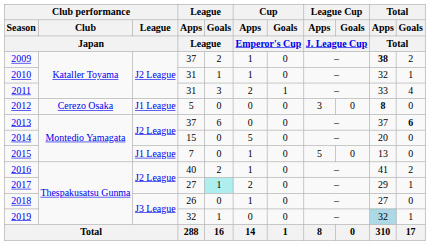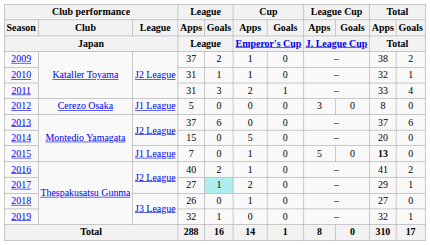(383, 59) bold -> (383, 59) normal
(383, 106) bold -> (383, 106) normal
(411, 122) bold -> (411, 122) normal
(383, 153) normal -> (383, 153) bold
(383, 216) lightblue background -> (383, 216) no background
